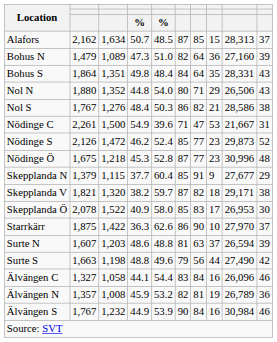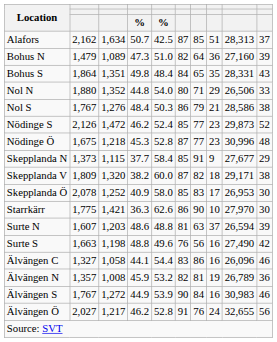(163, 39) 48.5 -> (163, 39) 42.5
(214, 39) 15 -> (214, 39) 51
(199, 73) 64 -> (199, 73) 65
(264, 90) 43 -> (264, 90) 33
(199, 107) 82 -> (199, 107) 79
- row: (30, 124)
(84, 175) 1,379 -> (84, 158) 1,373
(163, 175) 60.4 -> (163, 158) 58.4
(84, 192) 1,821 -> (84, 175) 1,809
(163, 192) 59.7 -> (163, 175) 60.0
(113, 209) 1,522 -> (113, 192) 1,252
(84, 226) 1,875 -> (84, 209) 1,775
(113, 226) 1,422 -> (113, 209) 1,421
(264, 226) 37 -> (264, 209) 30
(183, 260) 79 -> (183, 243) 76
(214, 260) 44 -> (214, 243) 16
(199, 277) 84 -> (199, 260) 86
(113, 311) 1,232 -> (113, 294) 1,272
(239, 311) 30,984 -> (239, 294) 30,983
+ row: (33, 311)
